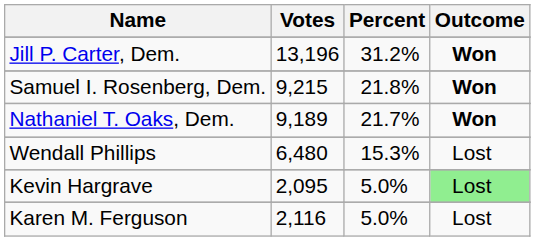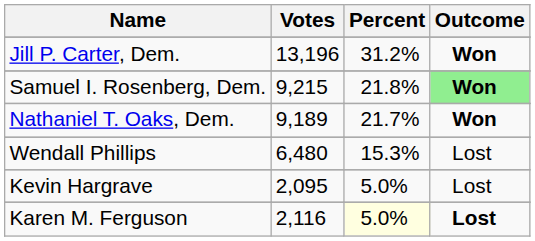(466, 86) no background -> (466, 86) lightgreen background
(463, 185) lightgreen background -> (463, 185) no background
(378, 218) no background -> (378, 218) lightyellow background
(463, 218) normal -> (465, 218) bold
